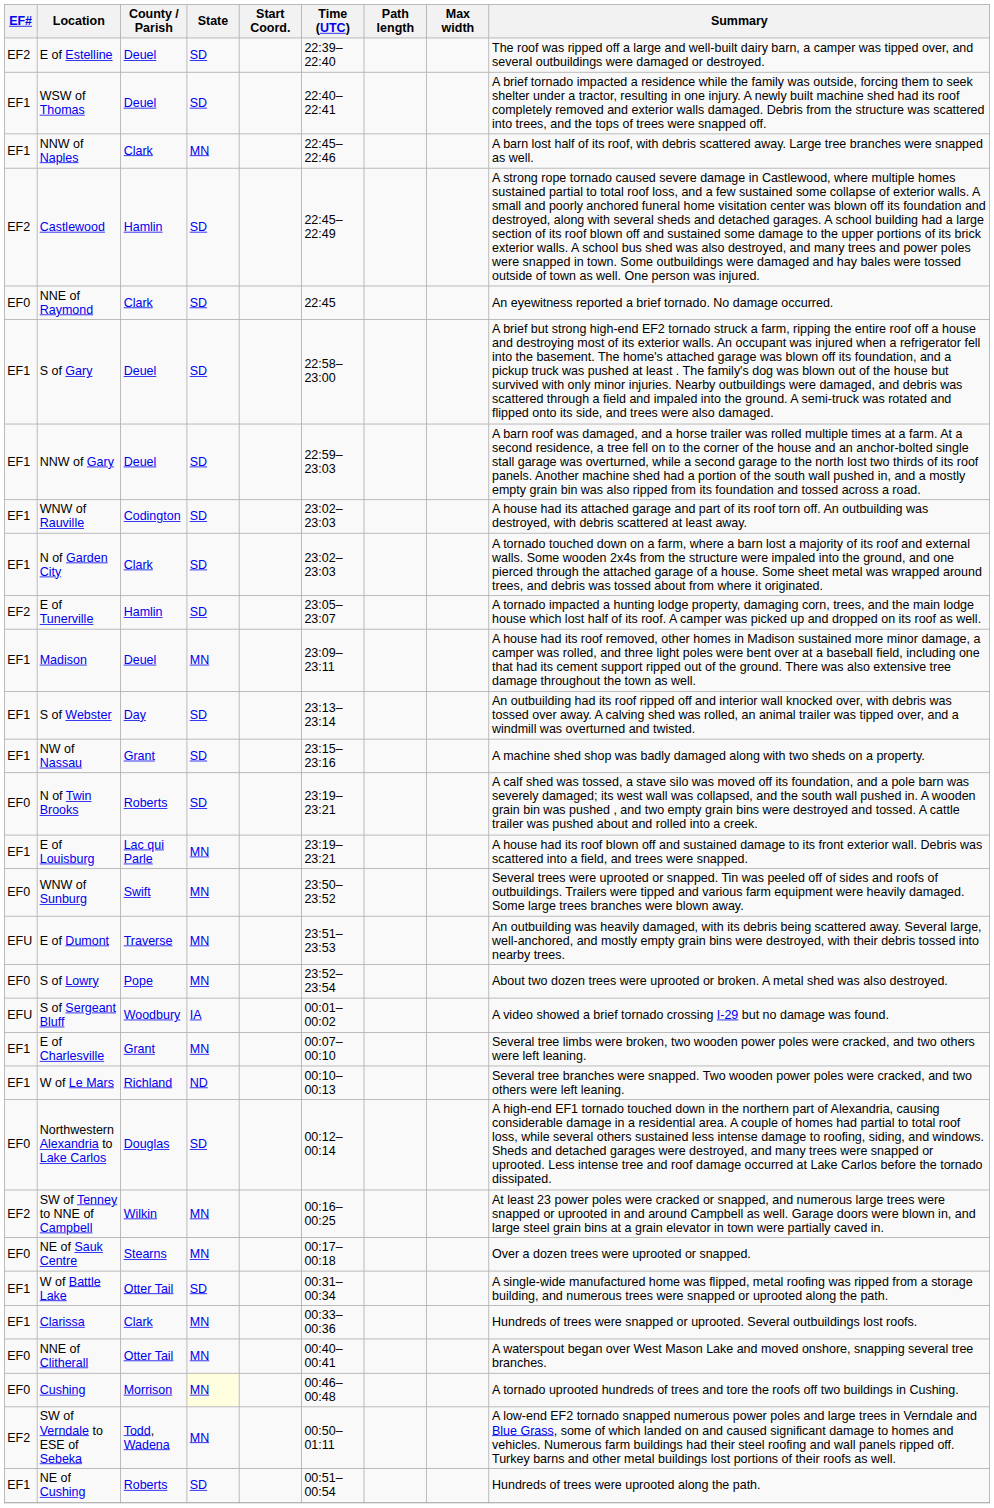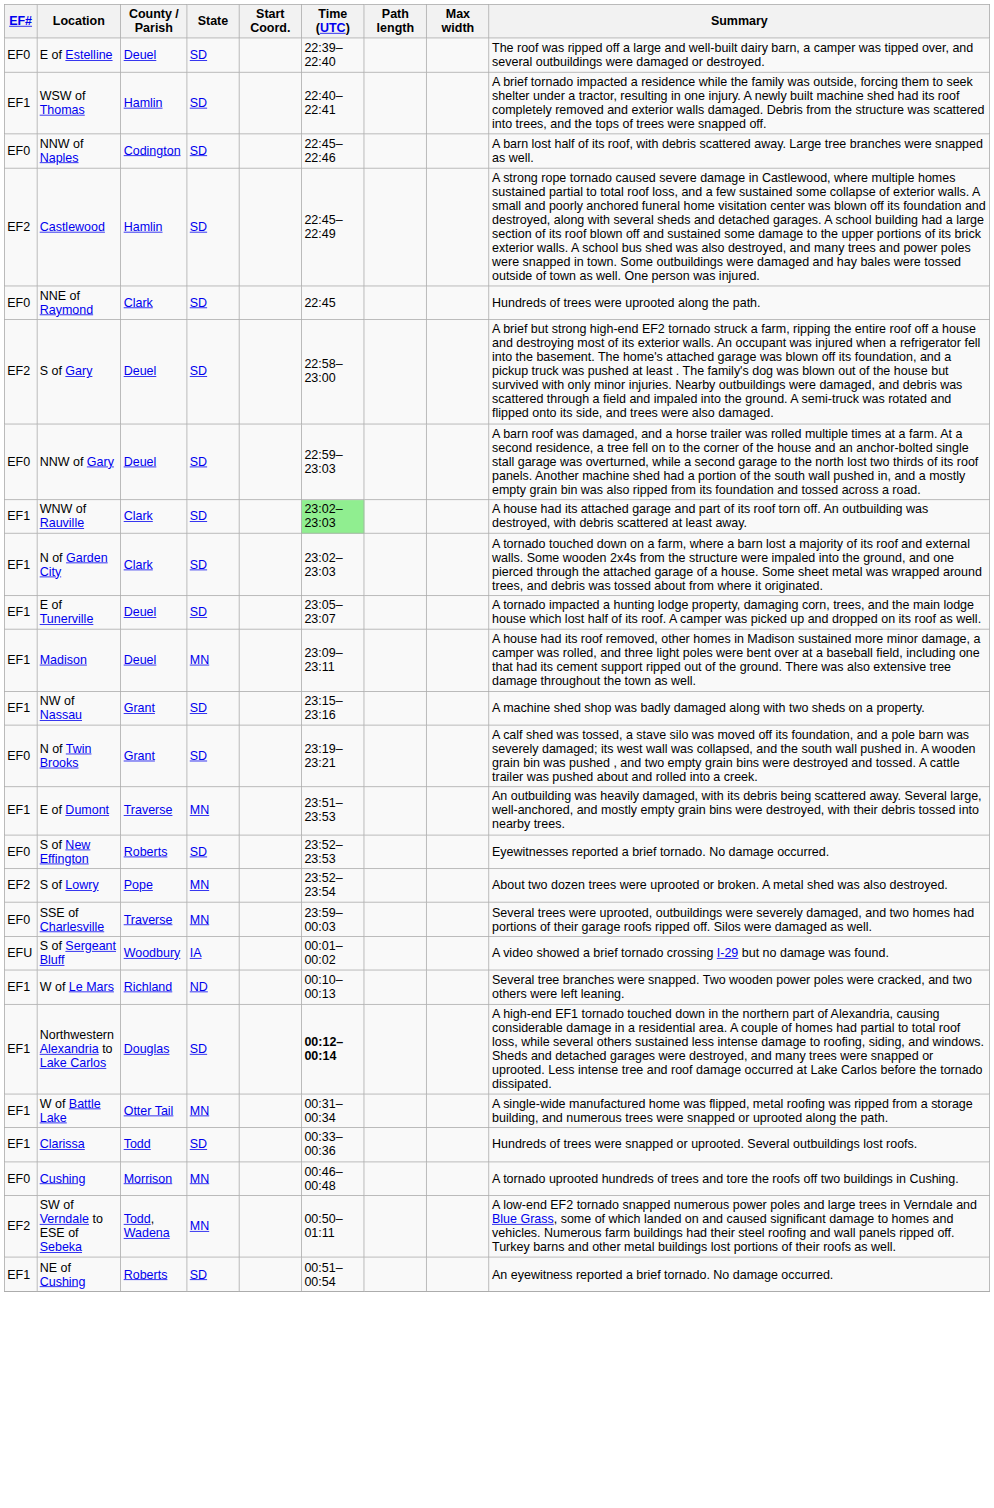(19, 55) EF2 -> (19, 55) EF0
(140, 103) Deuel -> (143, 103) Hamlin
(19, 150) EF1 -> (19, 150) EF0
(138, 150) Clark -> (152, 150) Codington
(199, 150) MN -> (198, 150) SD
(663, 302) An eyewitness reported a brief tornado. No damage occurred. -> (626, 302) Hundreds of trees were uprooted along the path.
(19, 371) EF1 -> (19, 371) EF2
(19, 461) EF1 -> (19, 461) EF0
(152, 516) Codington -> (138, 516) Clark
(324, 516) no background -> (324, 516) lightgreen background
(19, 612) EF2 -> (19, 612) EF1
(143, 612) Hamlin -> (140, 612) Deuel
- row: (76, 715)
(146, 803) Roberts -> (139, 756) Grant
- row: (67, 851)
- row: (63, 892)
(20, 940) EFU -> (19, 810) EF1
+ row: (65, 851)
(19, 981) EF0 -> (19, 885) EF2
+ row: (72, 919)
- row: (72, 1049)
(19, 1144) EF0 -> (19, 1049) EF1
(324, 1144) normal -> (324, 1049) bold
- row: (78, 1213)
- row: (71, 1254)
(198, 1288) SD -> (199, 1110) MN
(138, 1322) Clark -> (137, 1144) Todd
(199, 1322) MN -> (198, 1144) SD
- row: (64, 1356)
(199, 1389) lightyellow background -> (199, 1178) no background
(626, 1485) Hundreds of trees were uprooted along the path. -> (663, 1274) An eyewitness reported a brief tornado. No damage occurred.
